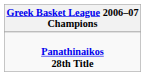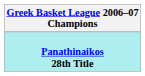(72, 57) no background -> (72, 57) paleturquoise background
